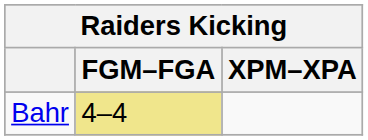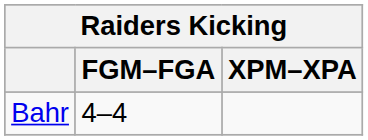(104, 112) khaki background -> (104, 112) no background
